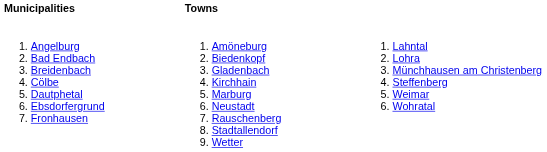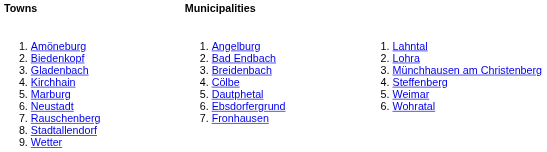columns swapped: (201, 9) <-> (39, 9)
